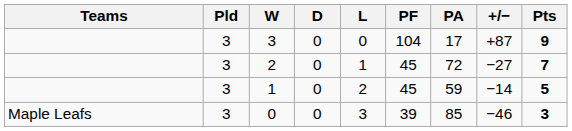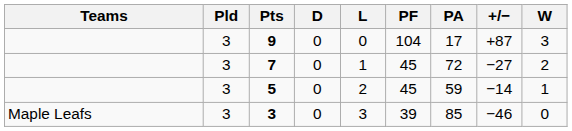columns swapped: (272, 16) <-> (545, 16)
